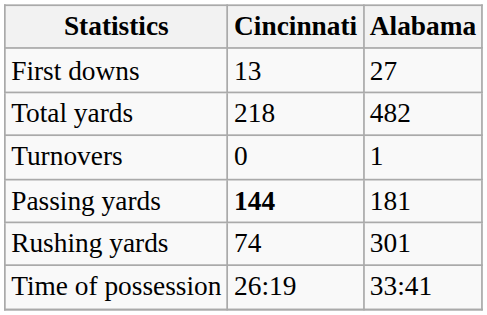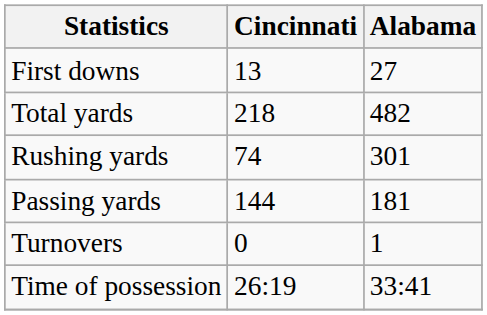rows swapped: (90, 243) <-> (67, 156)
(255, 200) bold -> (255, 200) normal
